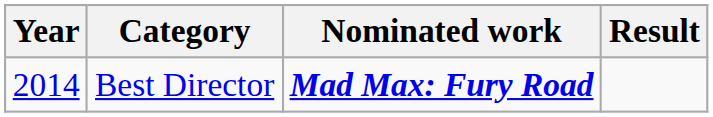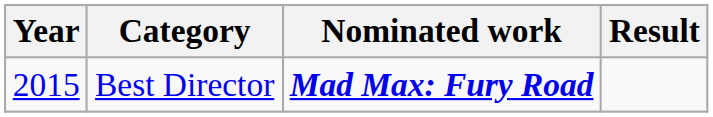(46, 84) 2014 -> (46, 84) 2015
